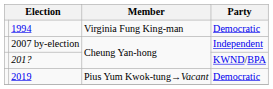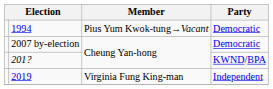(134, 28) Virginia Fung King-man -> (146, 28) Pius Yum Kwok-tung→Vacant
(238, 44) Independent -> (237, 44) Democratic
(146, 76) Pius Yum Kwok-tung→Vacant -> (134, 76) Virginia Fung King-man
(237, 76) Democratic -> (238, 76) Independent
